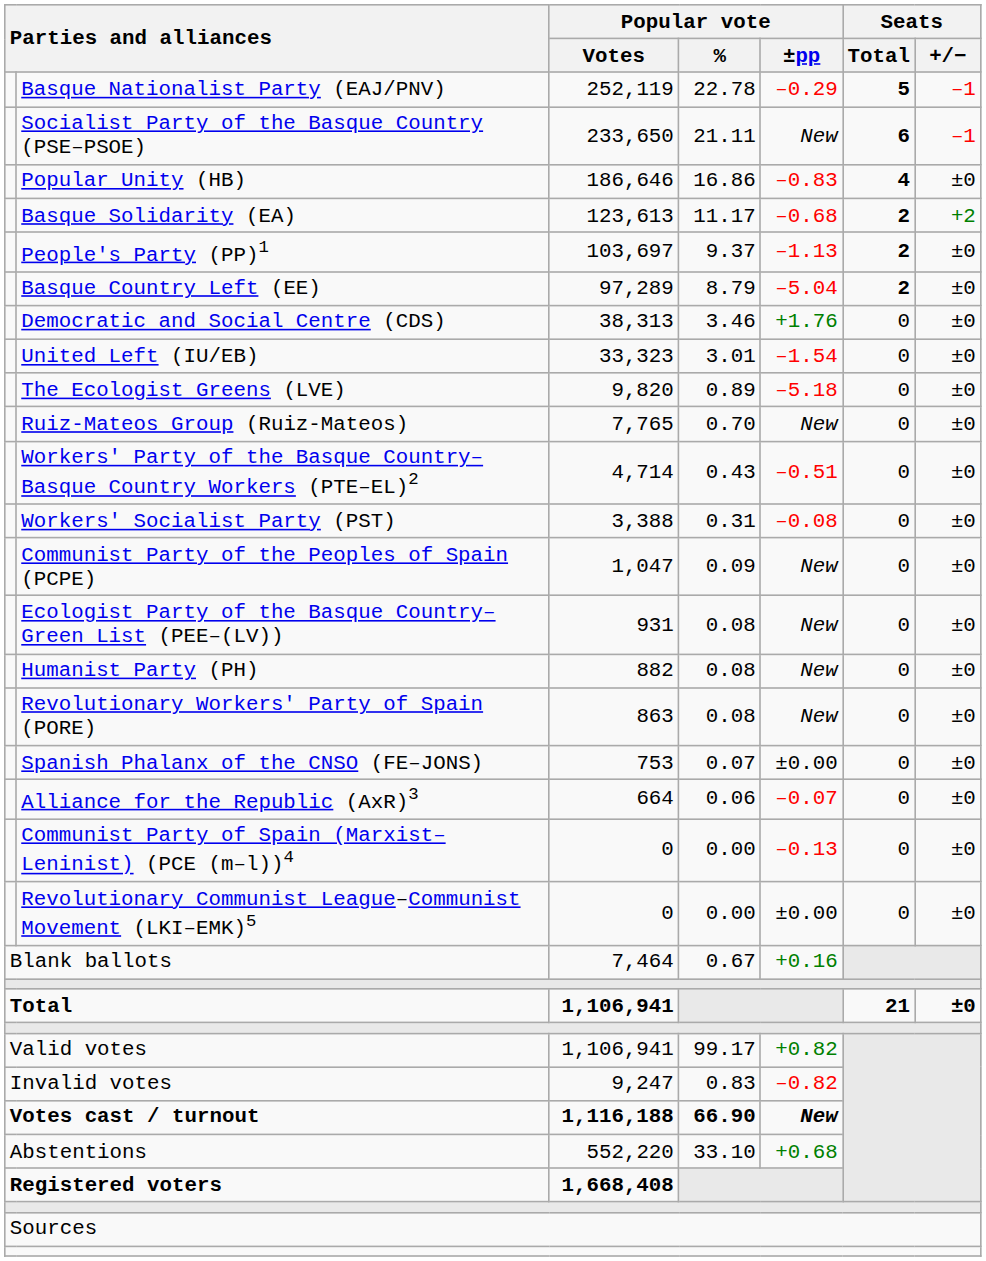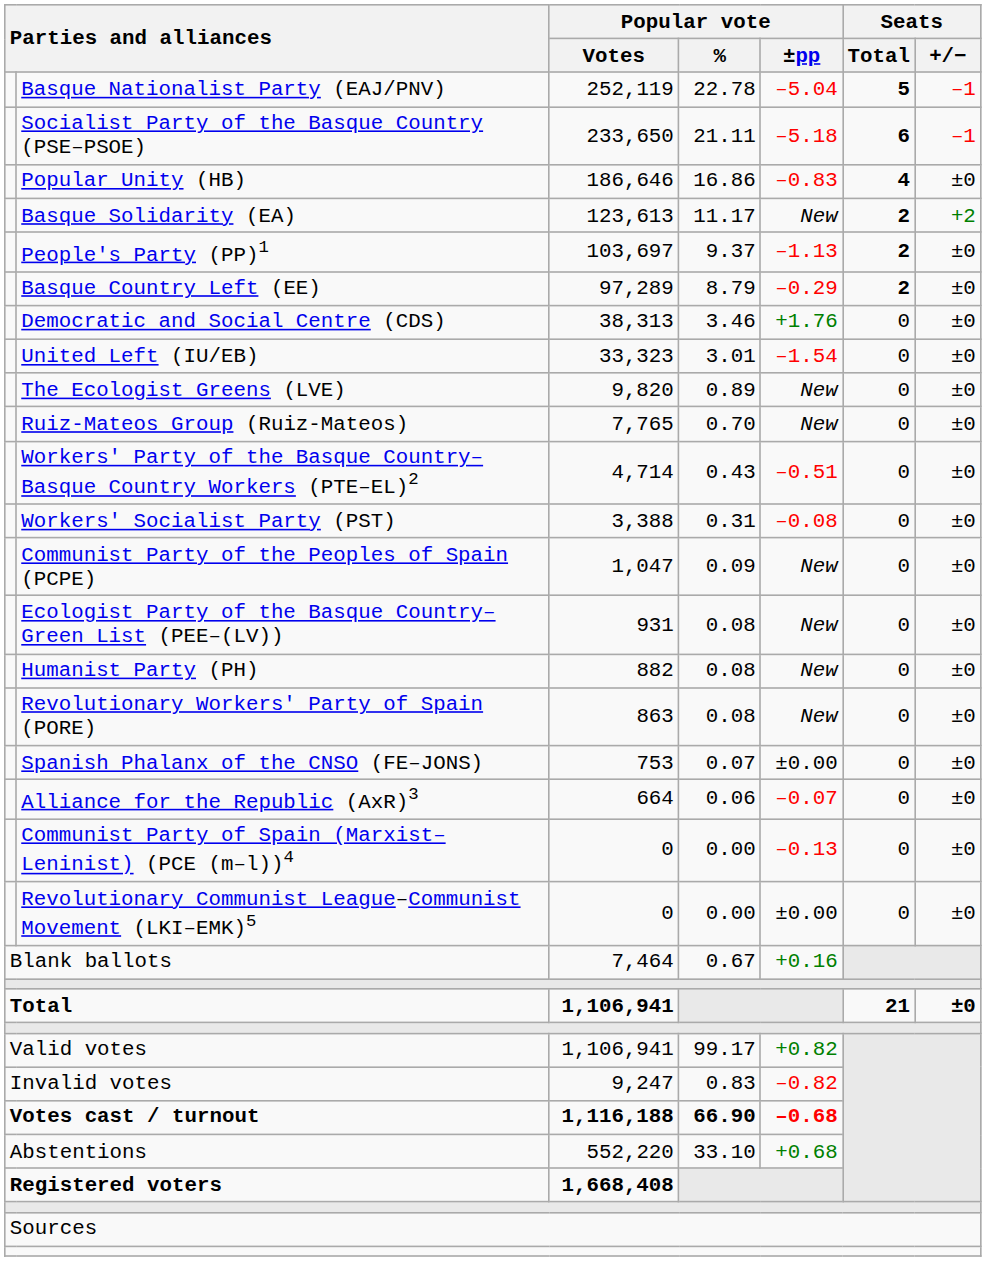(806, 90) –0.29 -> (806, 90) –5.04
(819, 135) New -> (806, 135) –5.18
(806, 215) –0.68 -> (819, 215) New
(806, 288) –5.04 -> (806, 288) –0.29
(806, 390) –5.18 -> (819, 390) New
(819, 1118) New -> (806, 1118) –0.68
